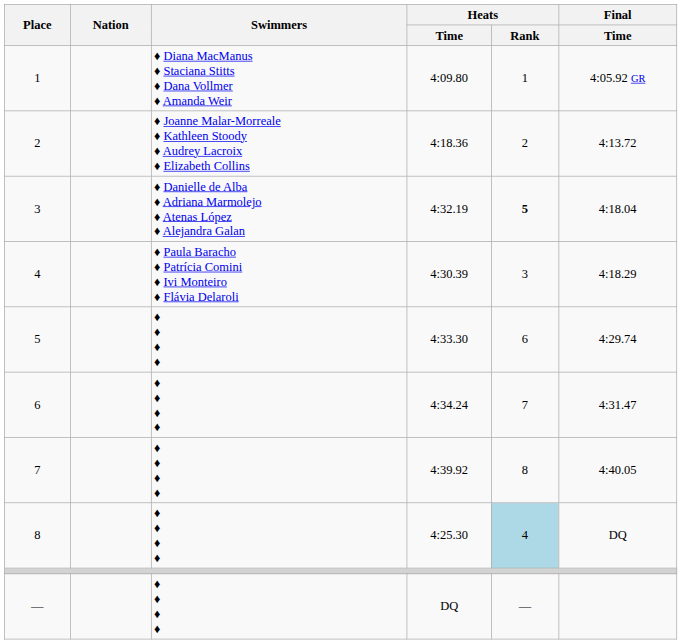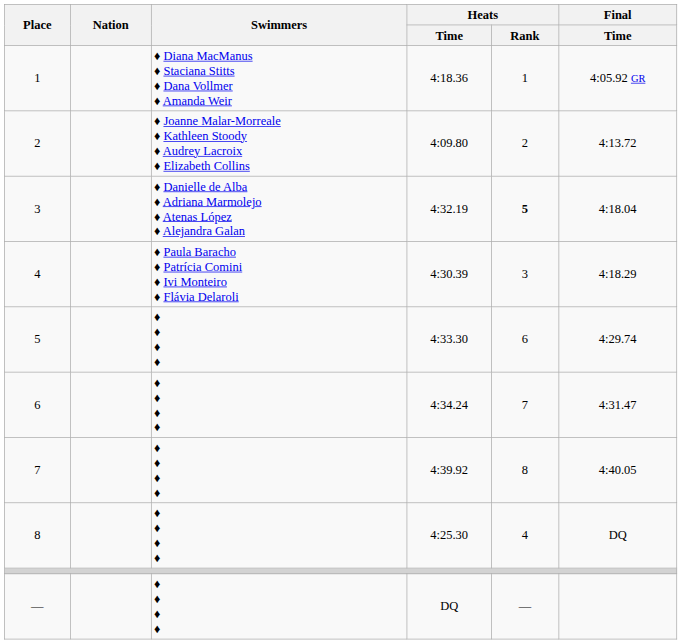(449, 77) 4:09.80 -> (449, 77) 4:18.36
(449, 143) 4:18.36 -> (449, 143) 4:09.80
(525, 535) lightblue background -> (525, 535) no background
